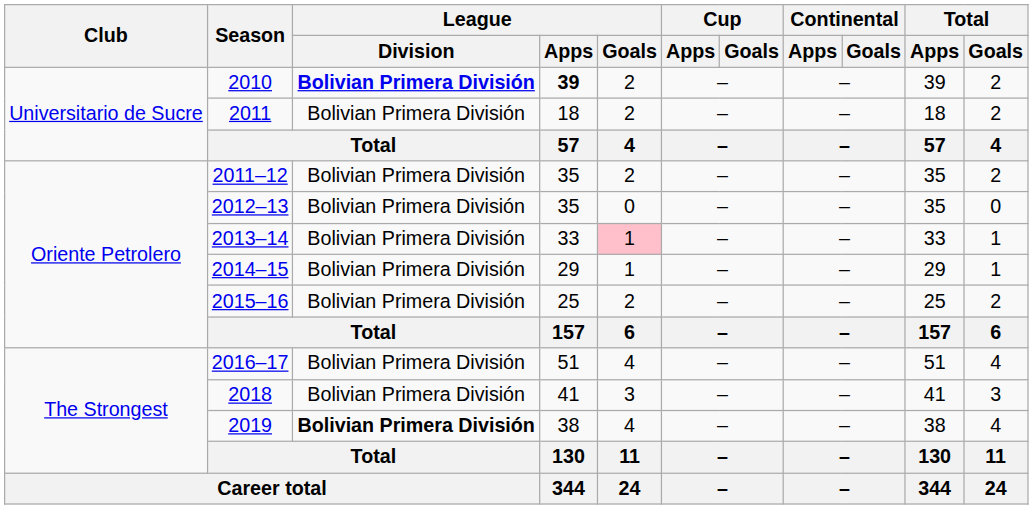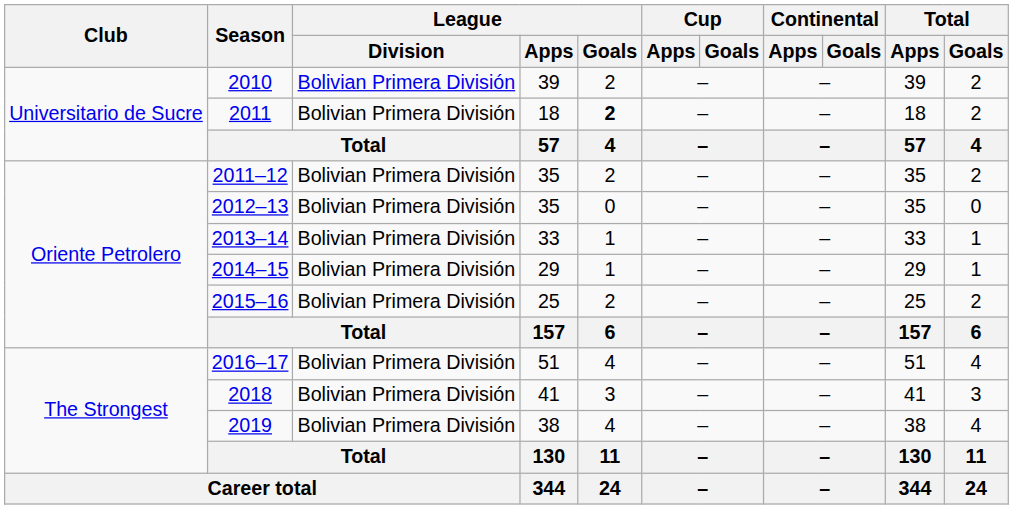(416, 82) bold -> (406, 82) normal
(569, 82) bold -> (549, 82) normal
(630, 113) normal -> (610, 113) bold
(630, 238) pink background -> (610, 238) no background
(416, 425) bold -> (406, 425) normal
